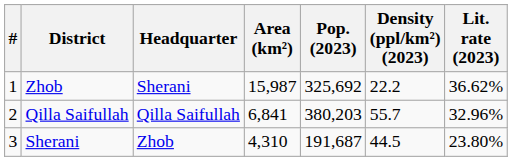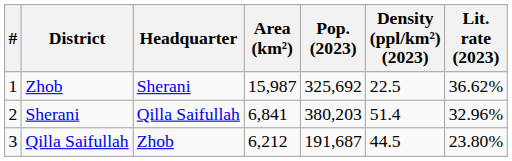(385, 85) 22.2 -> (385, 85) 22.5
(77, 113) Qilla Saifullah -> (52, 113) Sherani
(385, 113) 55.7 -> (385, 113) 51.4
(52, 141) Sherani -> (77, 141) Qilla Saifullah
(268, 141) 4,310 -> (268, 141) 6,212
